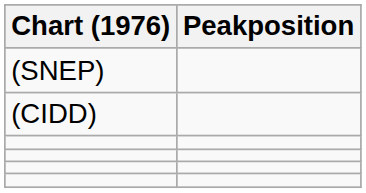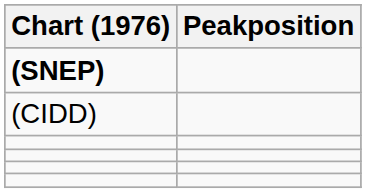(58, 69) normal -> (58, 69) bold
